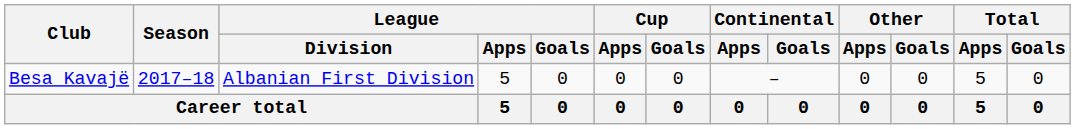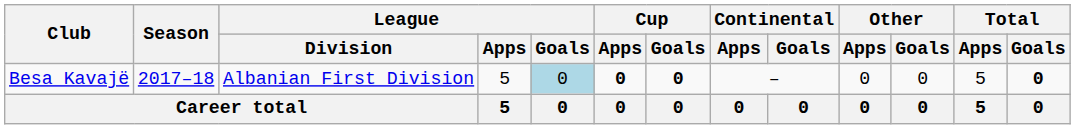(563, 79) no background -> (563, 79) lightblue background
(620, 79) normal -> (620, 79) bold
(678, 79) normal -> (678, 79) bold
(1038, 79) normal -> (1038, 79) bold
